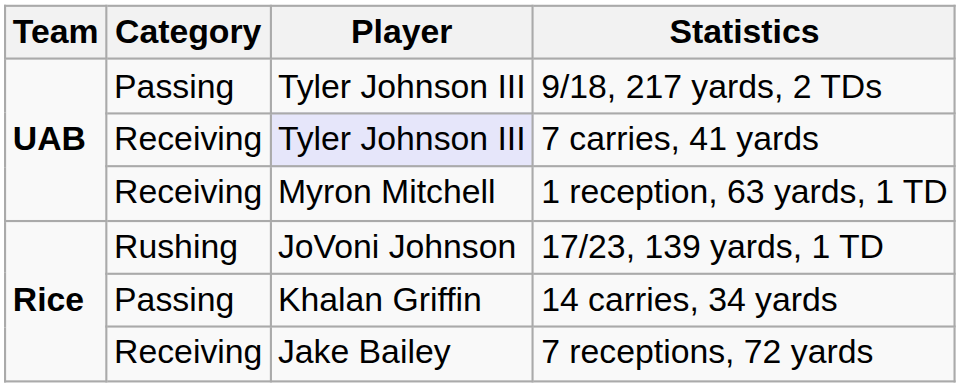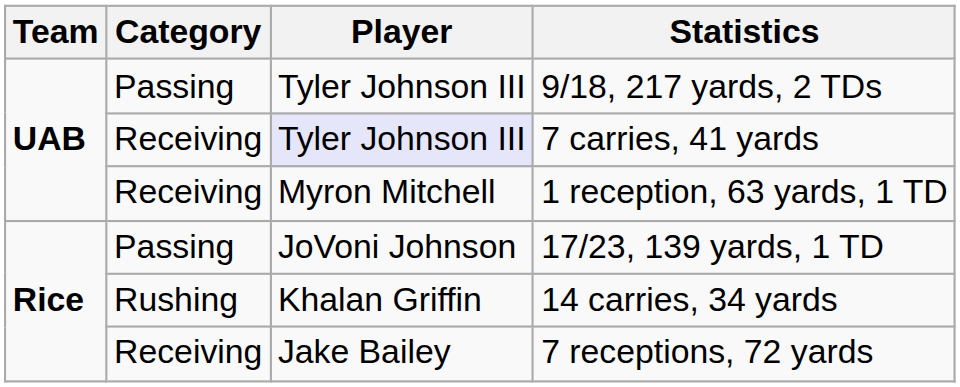(176, 246) Rushing -> (174, 246) Passing
(174, 299) Passing -> (176, 299) Rushing
